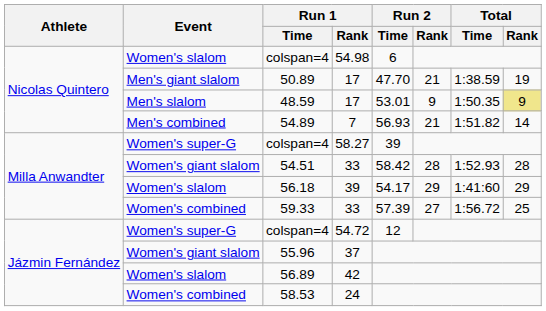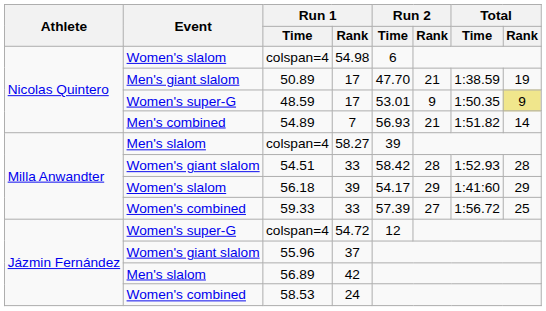(166, 101) Men's slalom -> (181, 101) Women's super-G
(181, 144) Women's super-G -> (166, 144) Men's slalom
(176, 274) Women's slalom -> (166, 274) Men's slalom
